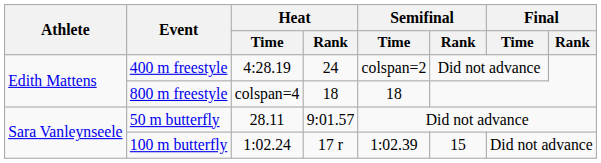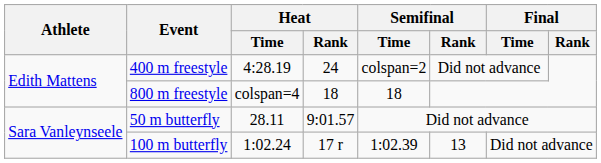(458, 145) 15 -> (458, 145) 13
